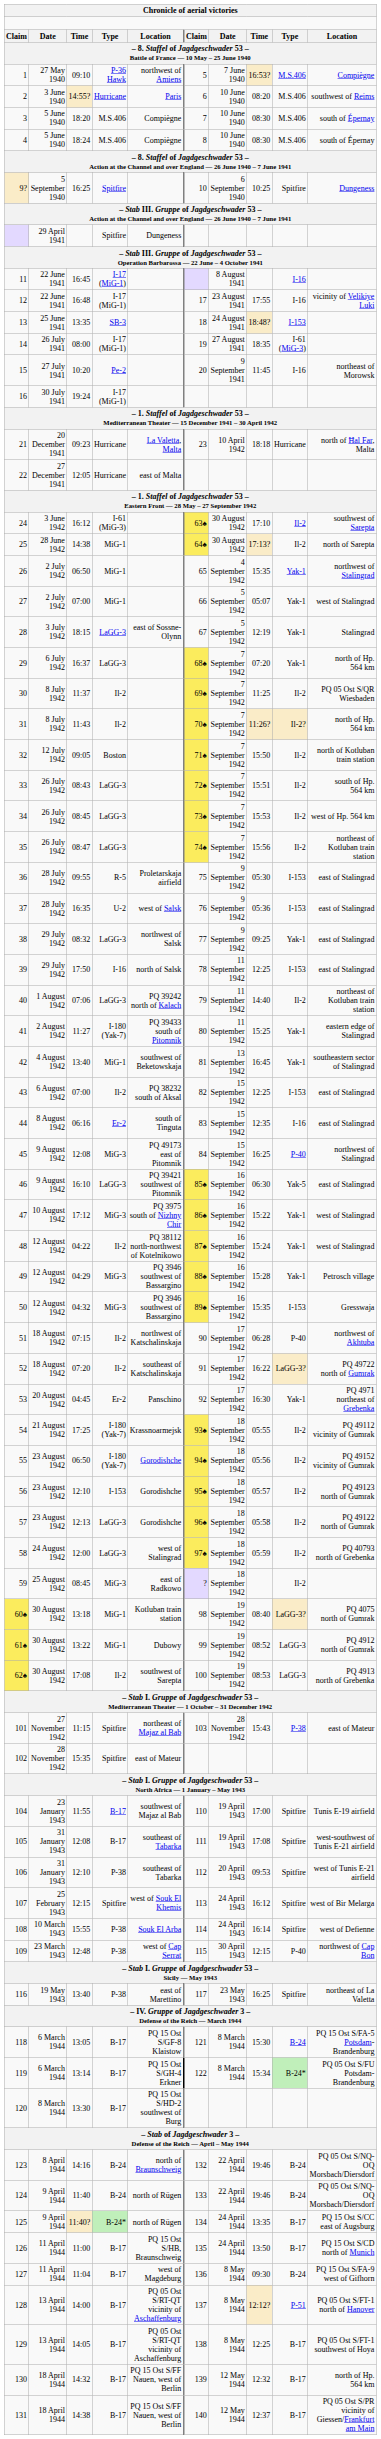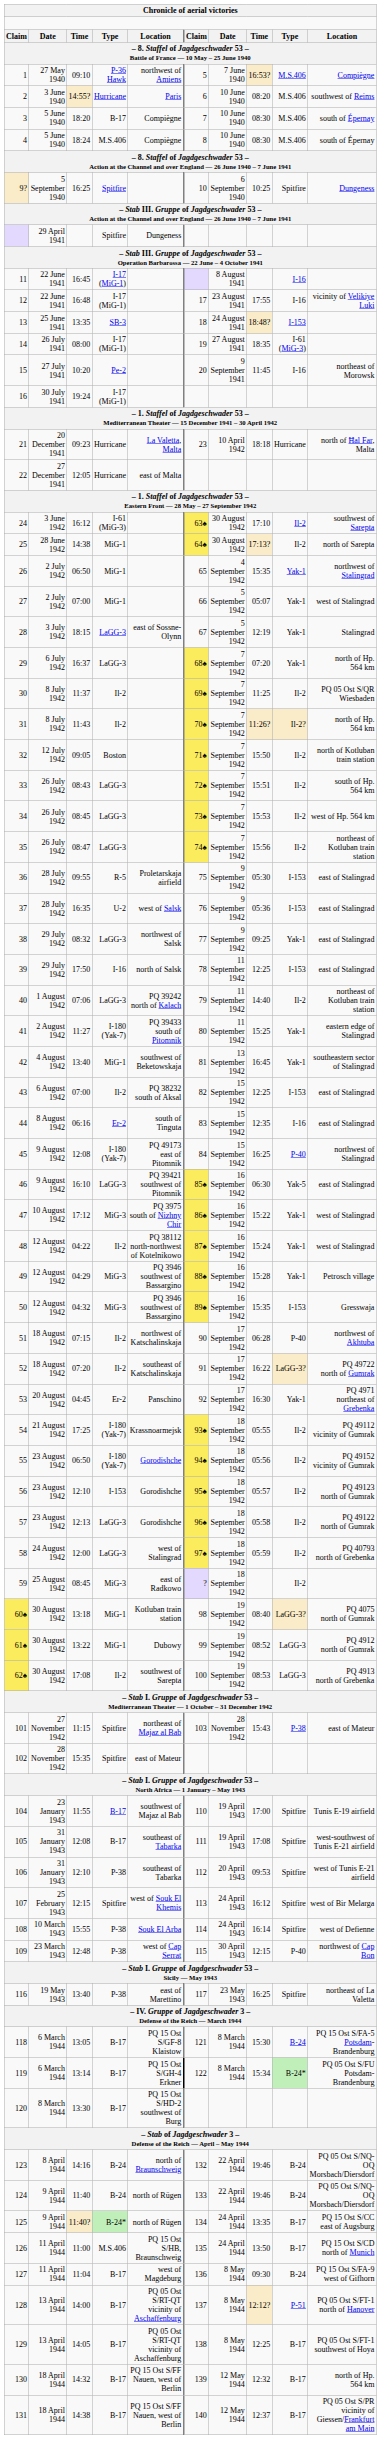(112, 118) M.S.406 -> (118, 118) B-17
(115, 1154) MiG-3 -> (114, 1154) I-180 (Yak-7)
(118, 2248) B-17 -> (112, 2248) M.S.406
